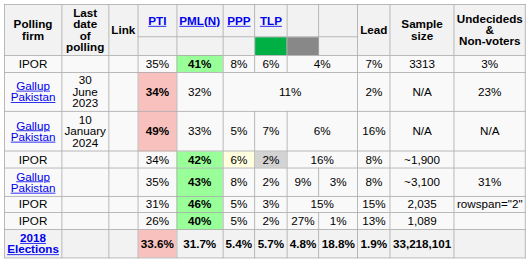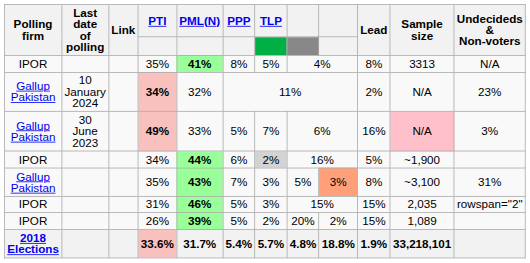(271, 64) 6% -> (271, 64) 5%
(374, 64) 7% -> (374, 64) 8%
(490, 64) 3% -> (490, 64) N/A
(85, 92) 30 June 2023 -> (85, 92) 10 January 2024
(85, 132) 10 January 2024 -> (85, 132) 30 June 2023
(422, 132) no background -> (422, 132) pink background
(490, 132) N/A -> (490, 132) 3%
(200, 160) 42% -> (200, 160) 44%
(239, 160) lightyellow background -> (239, 160) no background
(374, 160) 8% -> (374, 160) 5%
(239, 182) 8% -> (239, 182) 7%
(271, 182) 2% -> (271, 182) 3%
(303, 182) 9% -> (303, 182) 5%
(338, 182) no background -> (338, 182) lightsalmon background
(200, 222) 40% -> (200, 222) 39%
(303, 222) 27% -> (303, 222) 20%
(338, 222) 1% -> (338, 222) 2%
(374, 222) 13% -> (374, 222) 15%
